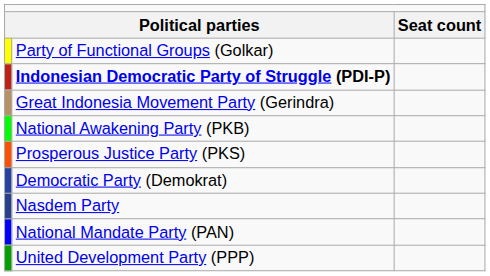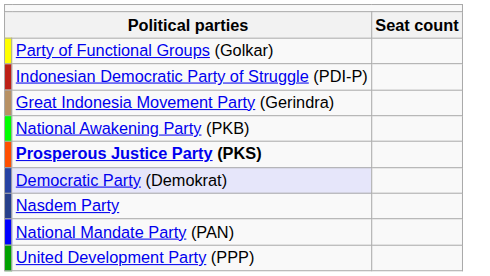(203, 76) bold -> (192, 76) normal
(131, 154) normal -> (139, 154) bold
(121, 180) no background -> (121, 180) lavender background
